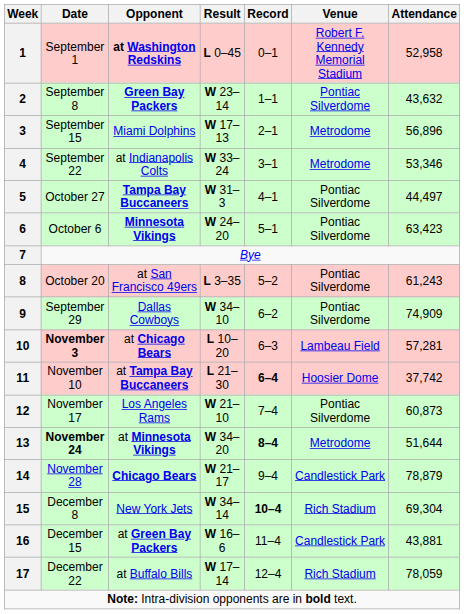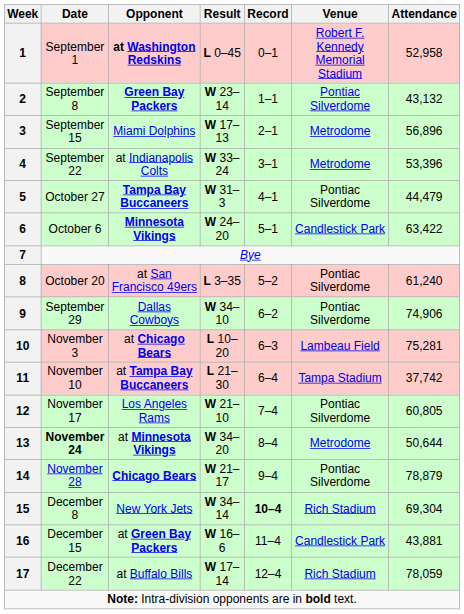(424, 99) 43,632 -> (424, 99) 43,132
(424, 164) 53,346 -> (424, 164) 53,396
(424, 196) 44,497 -> (424, 196) 44,479
(340, 229) Pontiac Silverdome -> (340, 229) Candlestick Park
(424, 229) 63,423 -> (424, 229) 63,422
(424, 281) 61,243 -> (424, 281) 61,240
(424, 313) 74,909 -> (424, 313) 74,906
(75, 346) bold -> (75, 346) normal
(424, 346) 57,281 -> (424, 346) 75,281
(268, 378) bold -> (268, 378) normal
(340, 378) Hoosier Dome -> (340, 378) Tampa Stadium
(424, 411) 60,873 -> (424, 411) 60,805
(268, 443) bold -> (268, 443) normal
(424, 443) 51,644 -> (424, 443) 50,644
(340, 476) Candlestick Park -> (340, 476) Pontiac Silverdome
